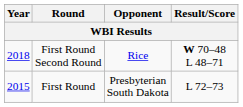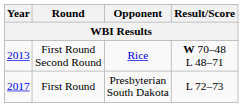(18, 55) 2018 -> (18, 55) 2013
(18, 86) 2015 -> (18, 86) 2017
